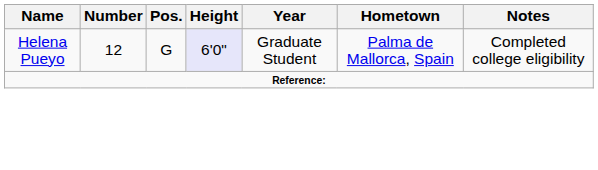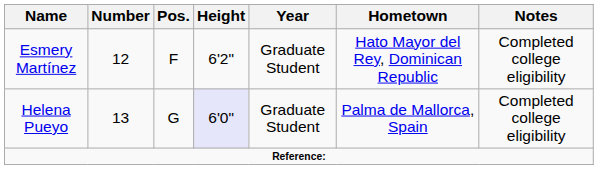+ row: (46, 58)
(113, 50) 12 -> (121, 118) 13
